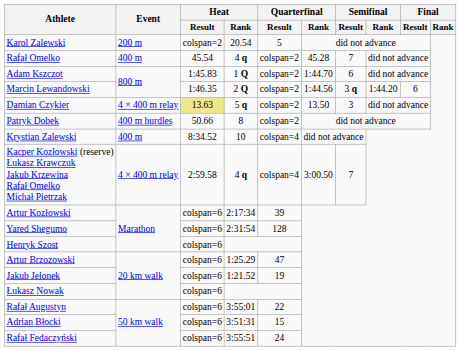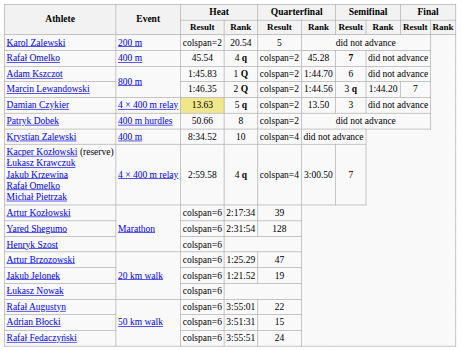(351, 58) normal -> (351, 58) bold
(415, 90) 6 -> (415, 90) 7
